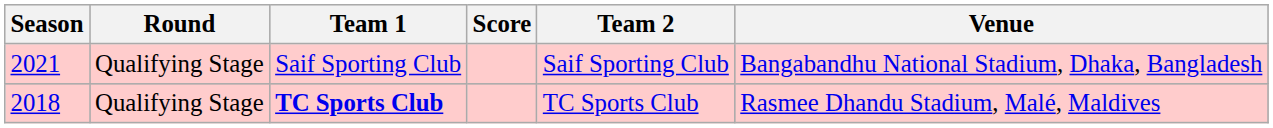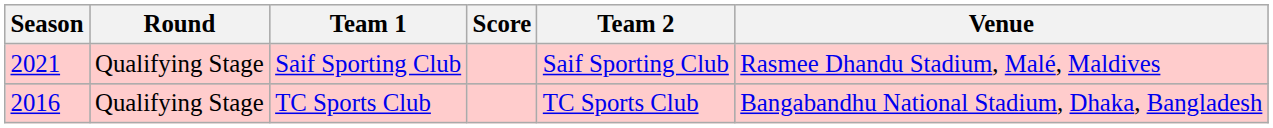(1001, 63) Bangabandhu National Stadium, Dhaka, Bangladesh -> (950, 63) Rasmee Dhandu Stadium, Malé, Maldives
(35, 102) 2018 -> (35, 102) 2016
(359, 102) bold -> (353, 102) normal
(950, 102) Rasmee Dhandu Stadium, Malé, Maldives -> (1001, 102) Bangabandhu National Stadium, Dhaka, Bangladesh
